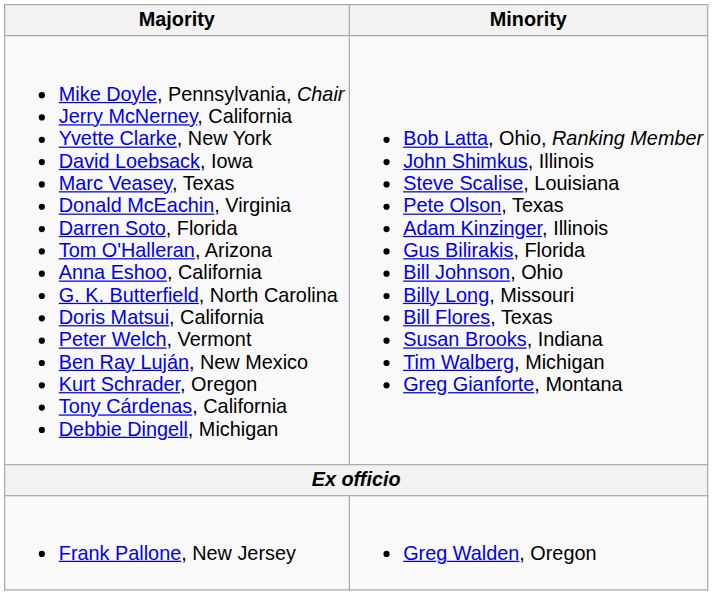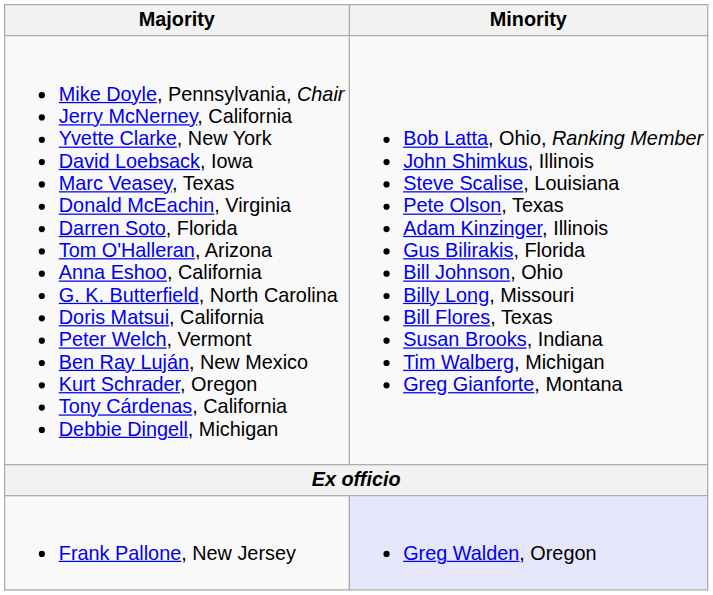(528, 554) no background -> (528, 554) lavender background
